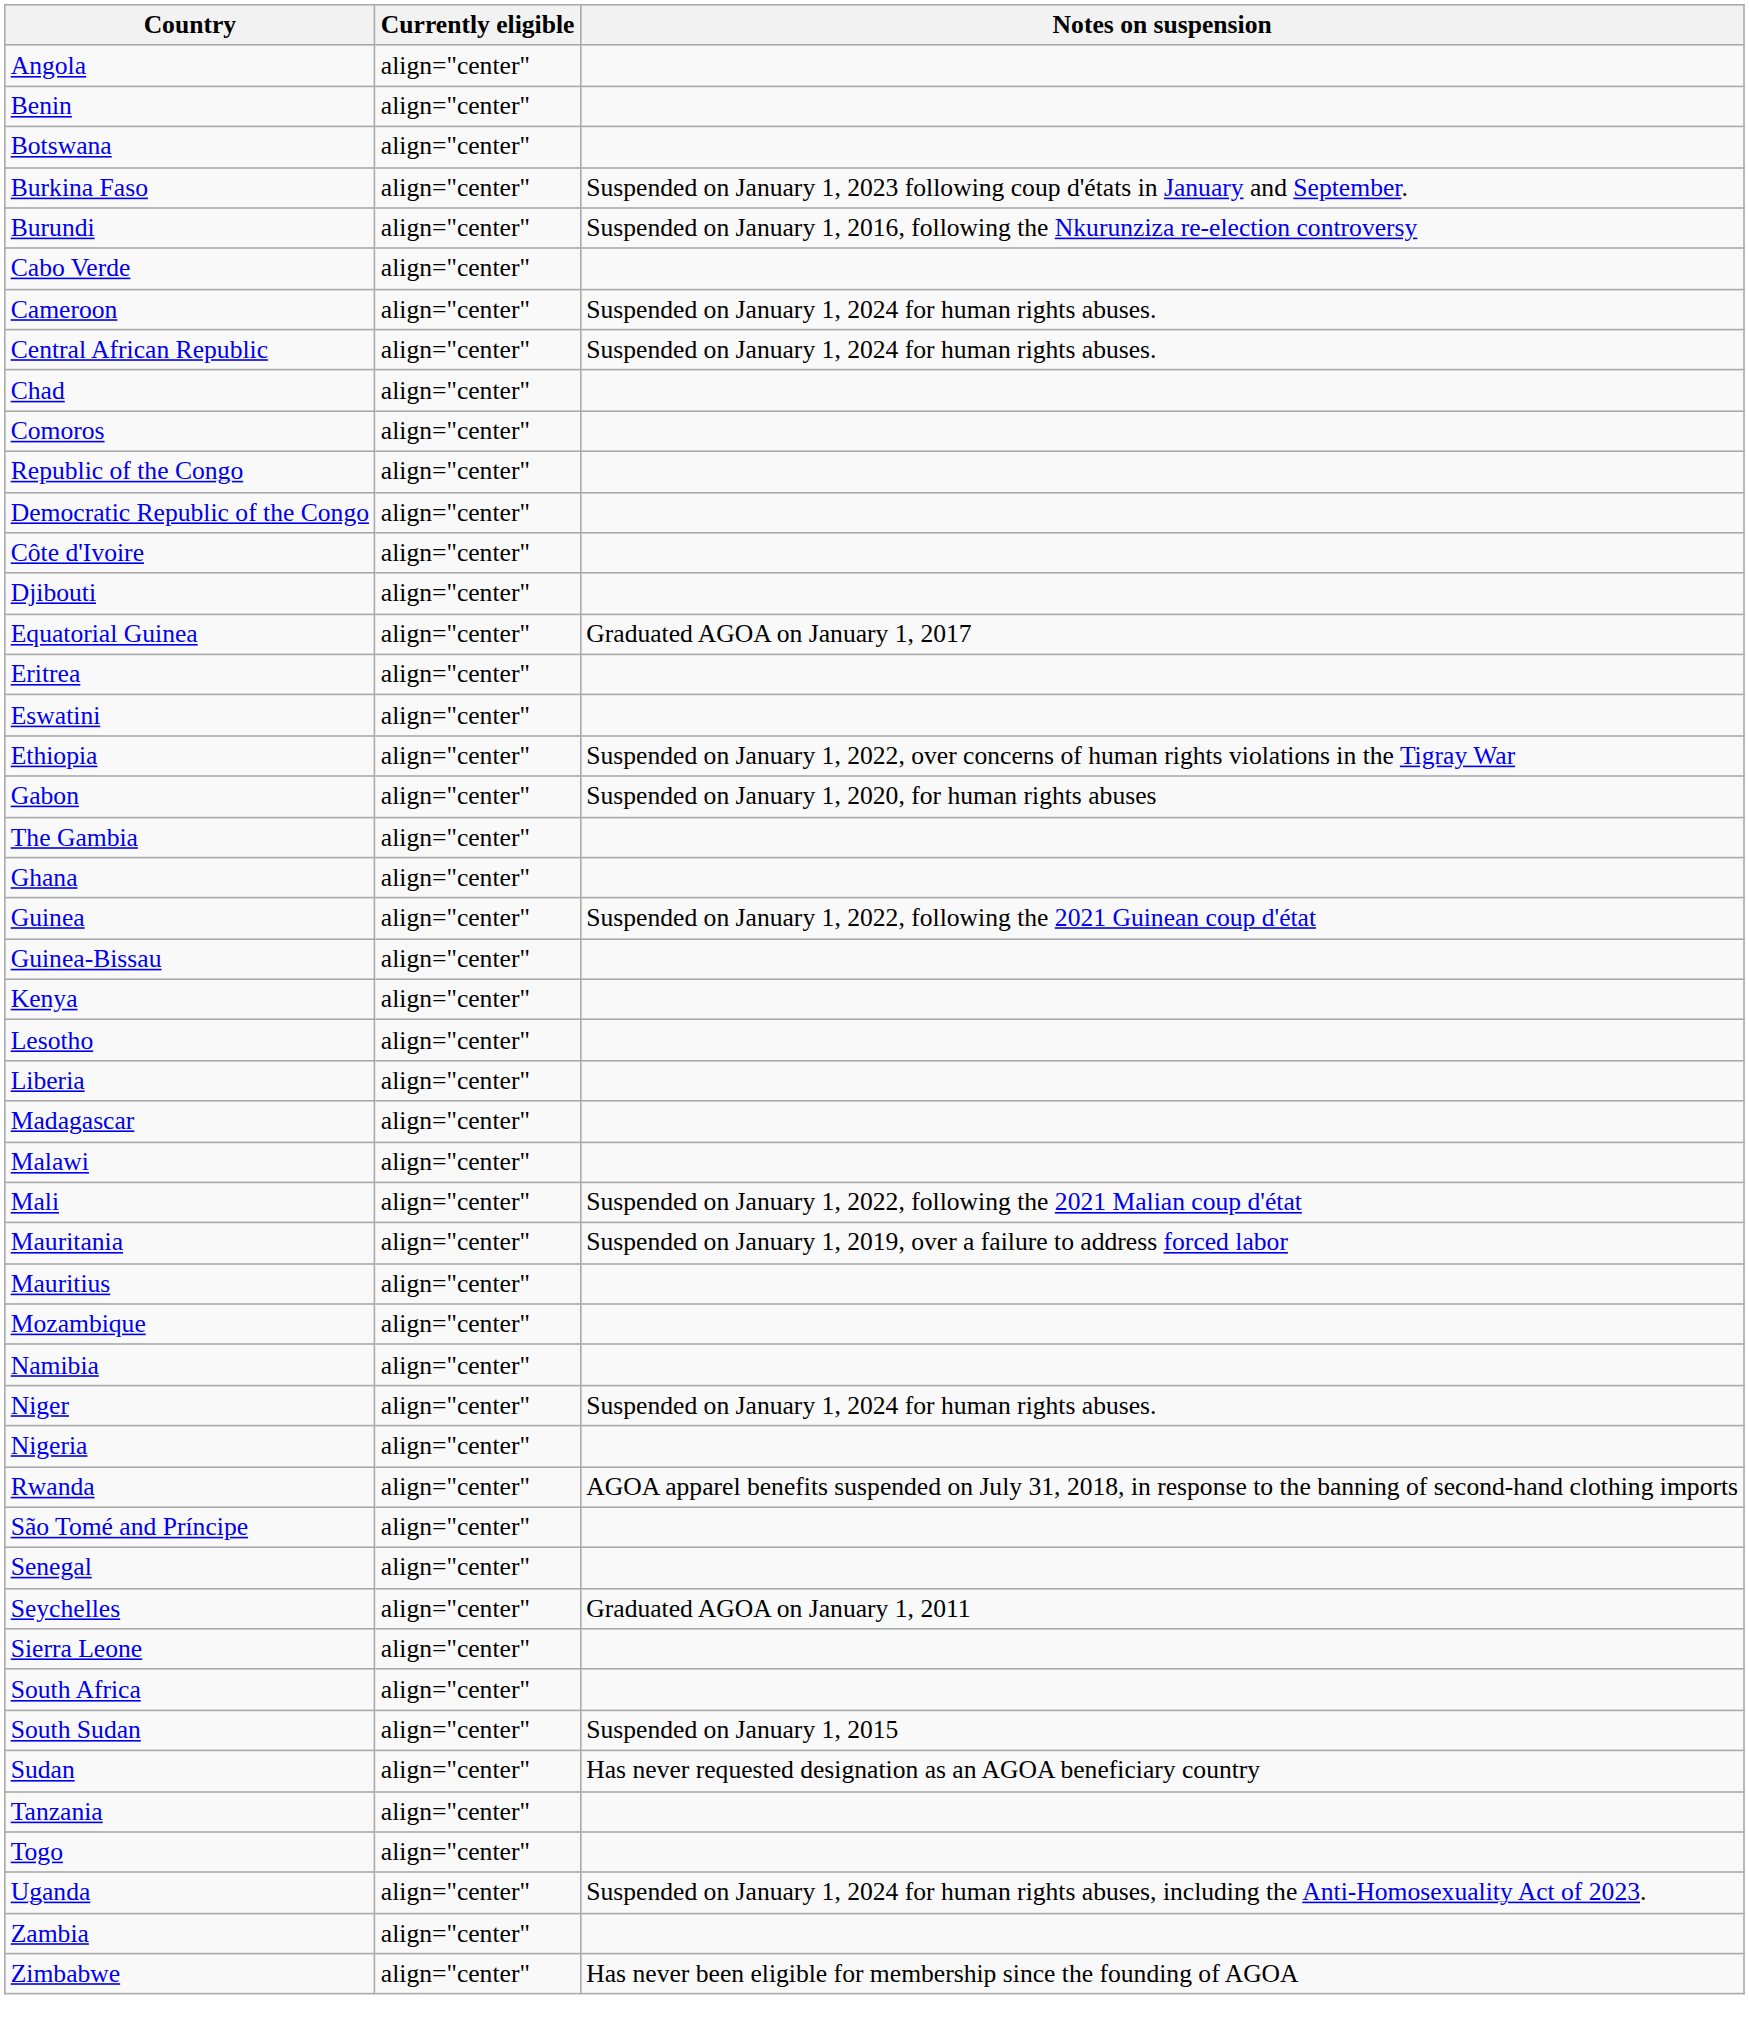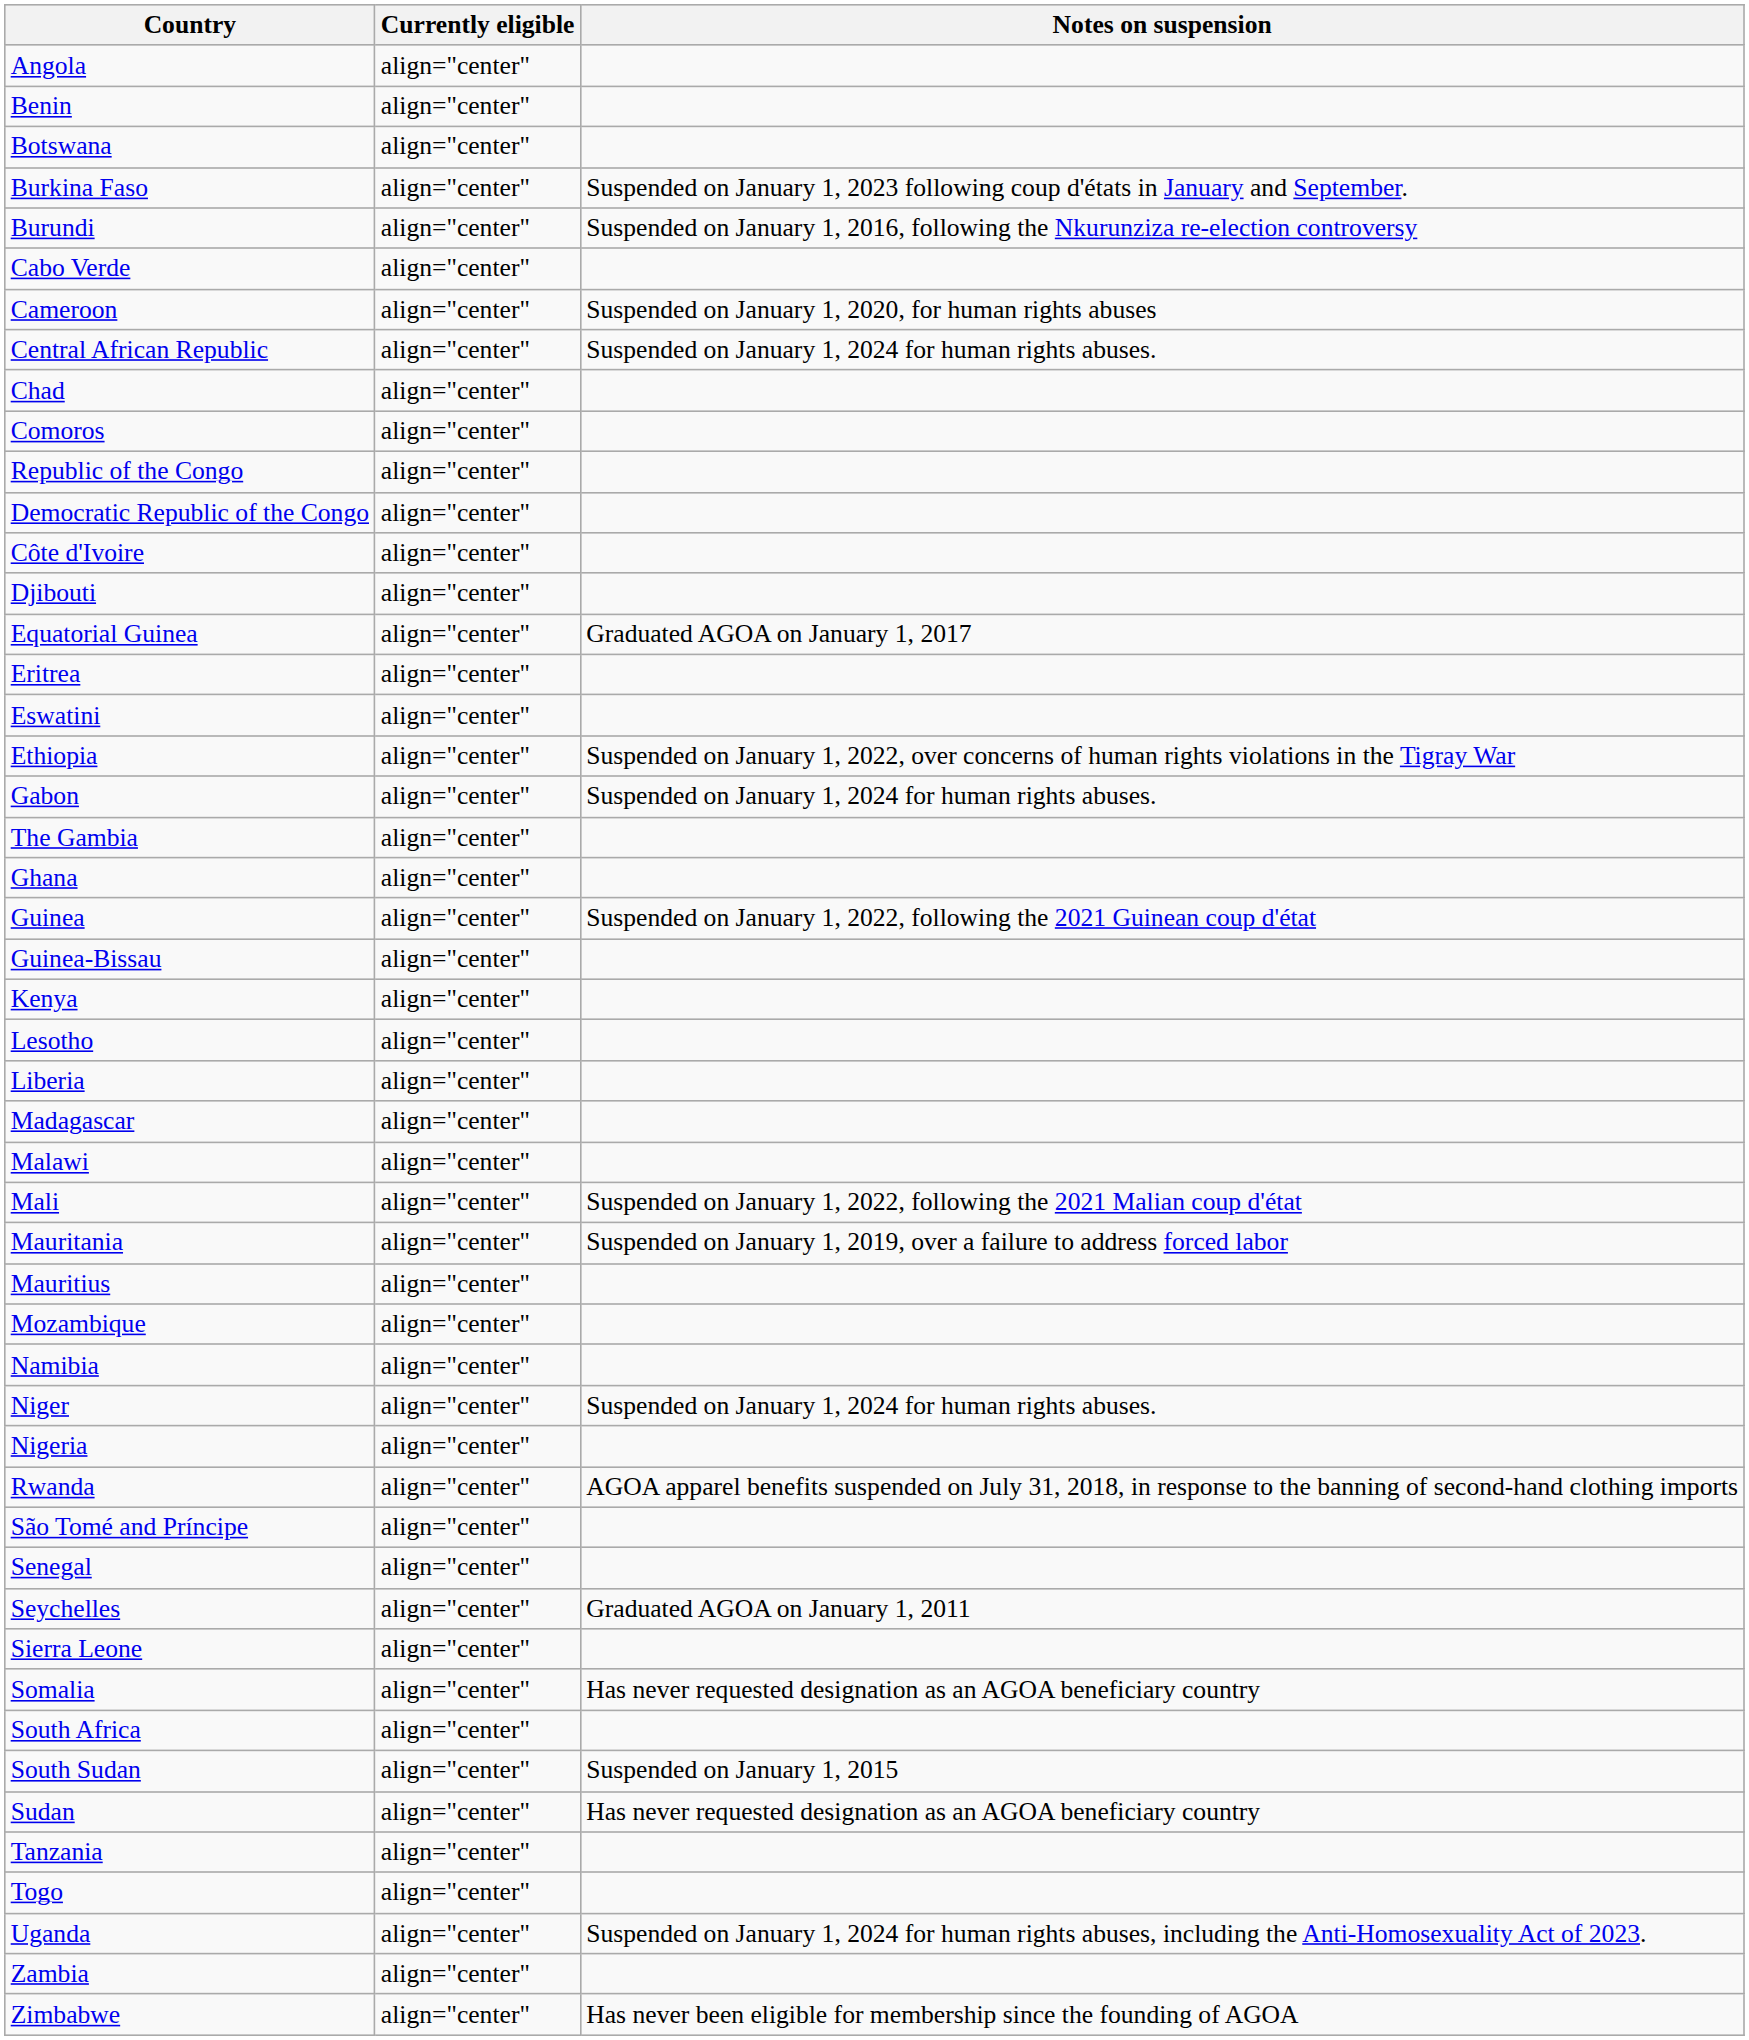(871, 308) Suspended on January 1, 2024 for human rights abuses. -> (871, 308) Suspended on January 1, 2020, for human rights abuses
(871, 796) Suspended on January 1, 2020, for human rights abuses -> (871, 796) Suspended on January 1, 2024 for human rights abuses.
+ row: (53, 1689)
